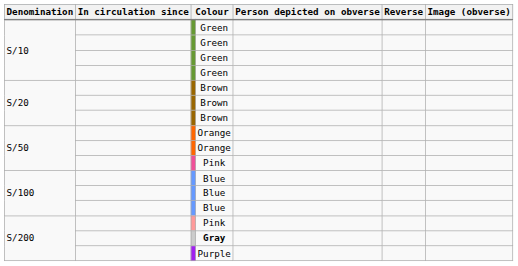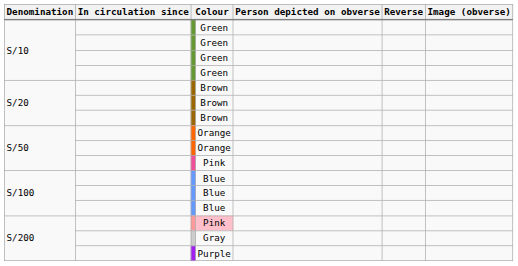(214, 223) no background -> (214, 223) pink background
(214, 238) bold -> (214, 238) normal
